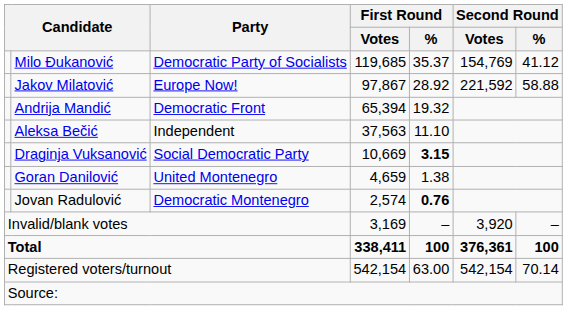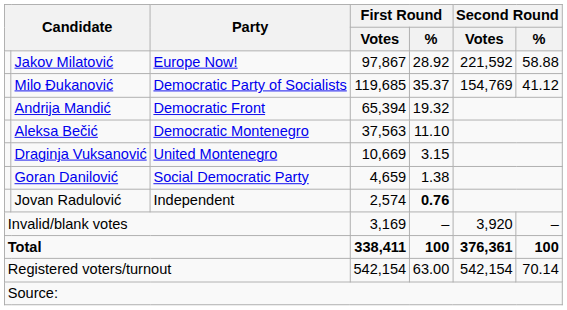rows swapped: (64, 85) <-> (64, 62)
(194, 131) Independent -> (231, 131) Democratic Montenegro
(231, 154) Social Democratic Party -> (215, 154) United Montenegro
(435, 154) bold -> (435, 154) normal
(215, 177) United Montenegro -> (231, 177) Social Democratic Party
(231, 200) Democratic Montenegro -> (194, 200) Independent
